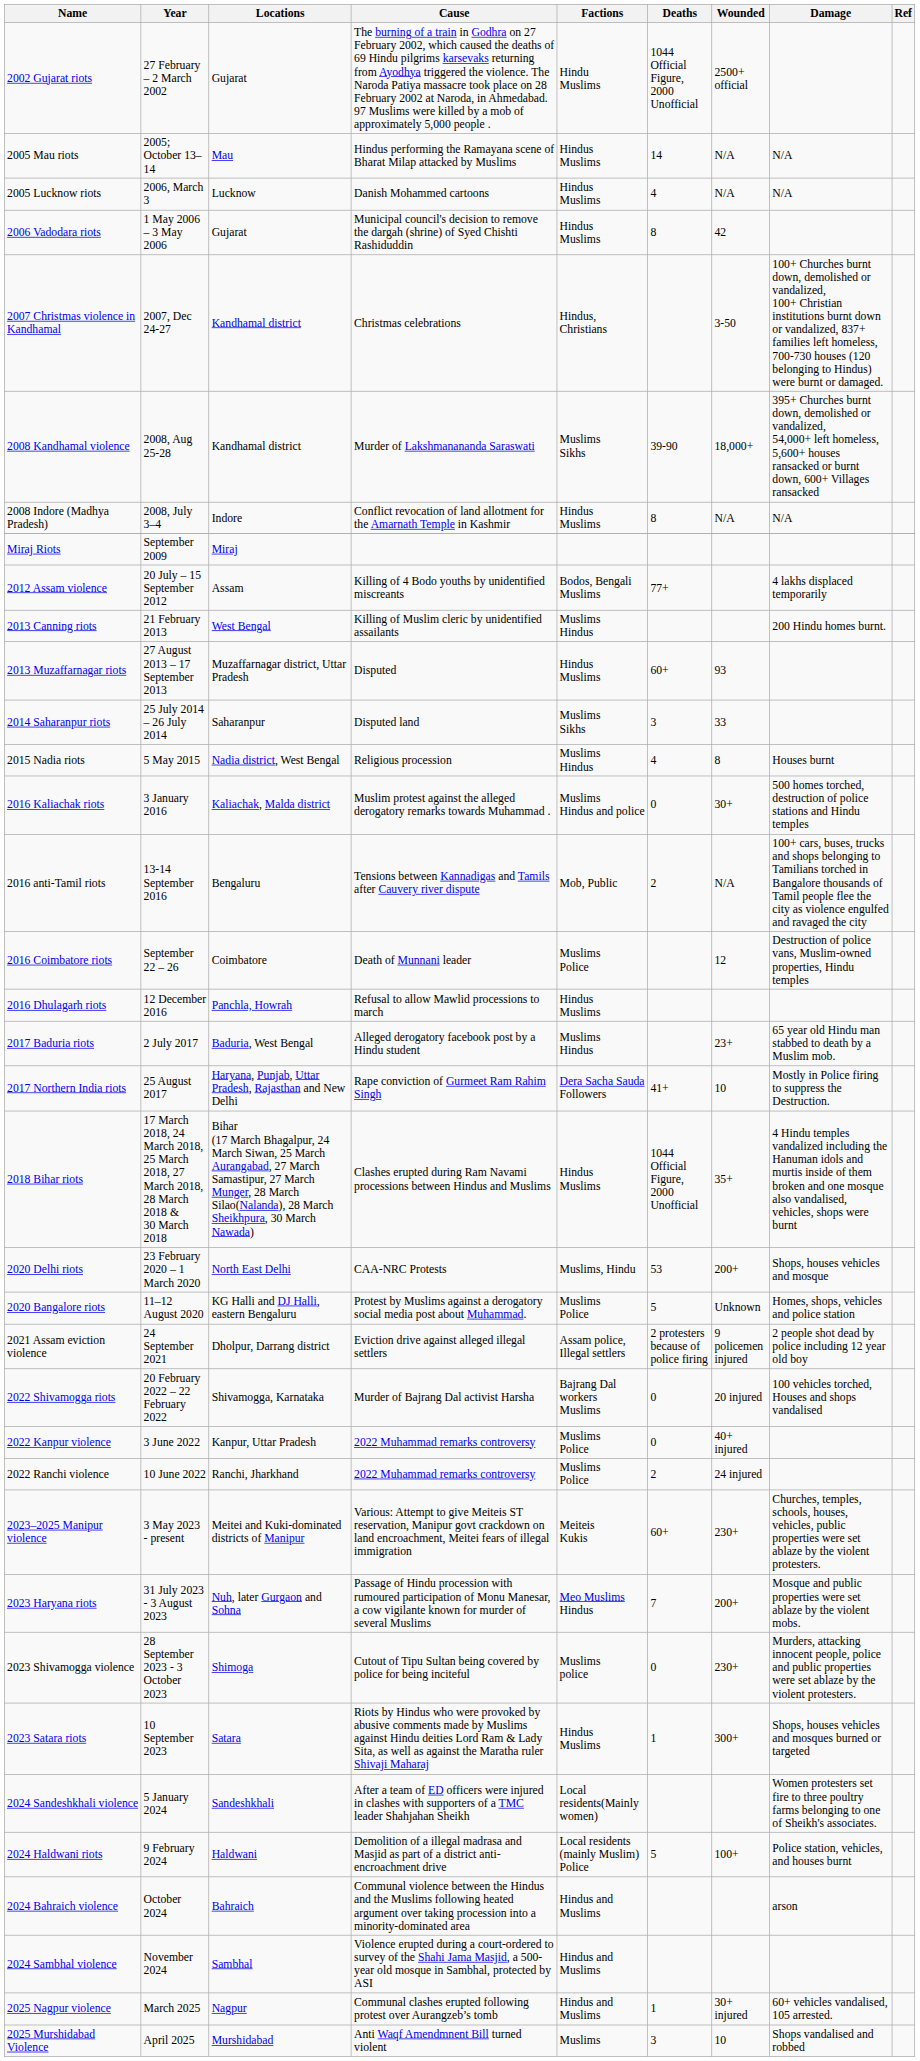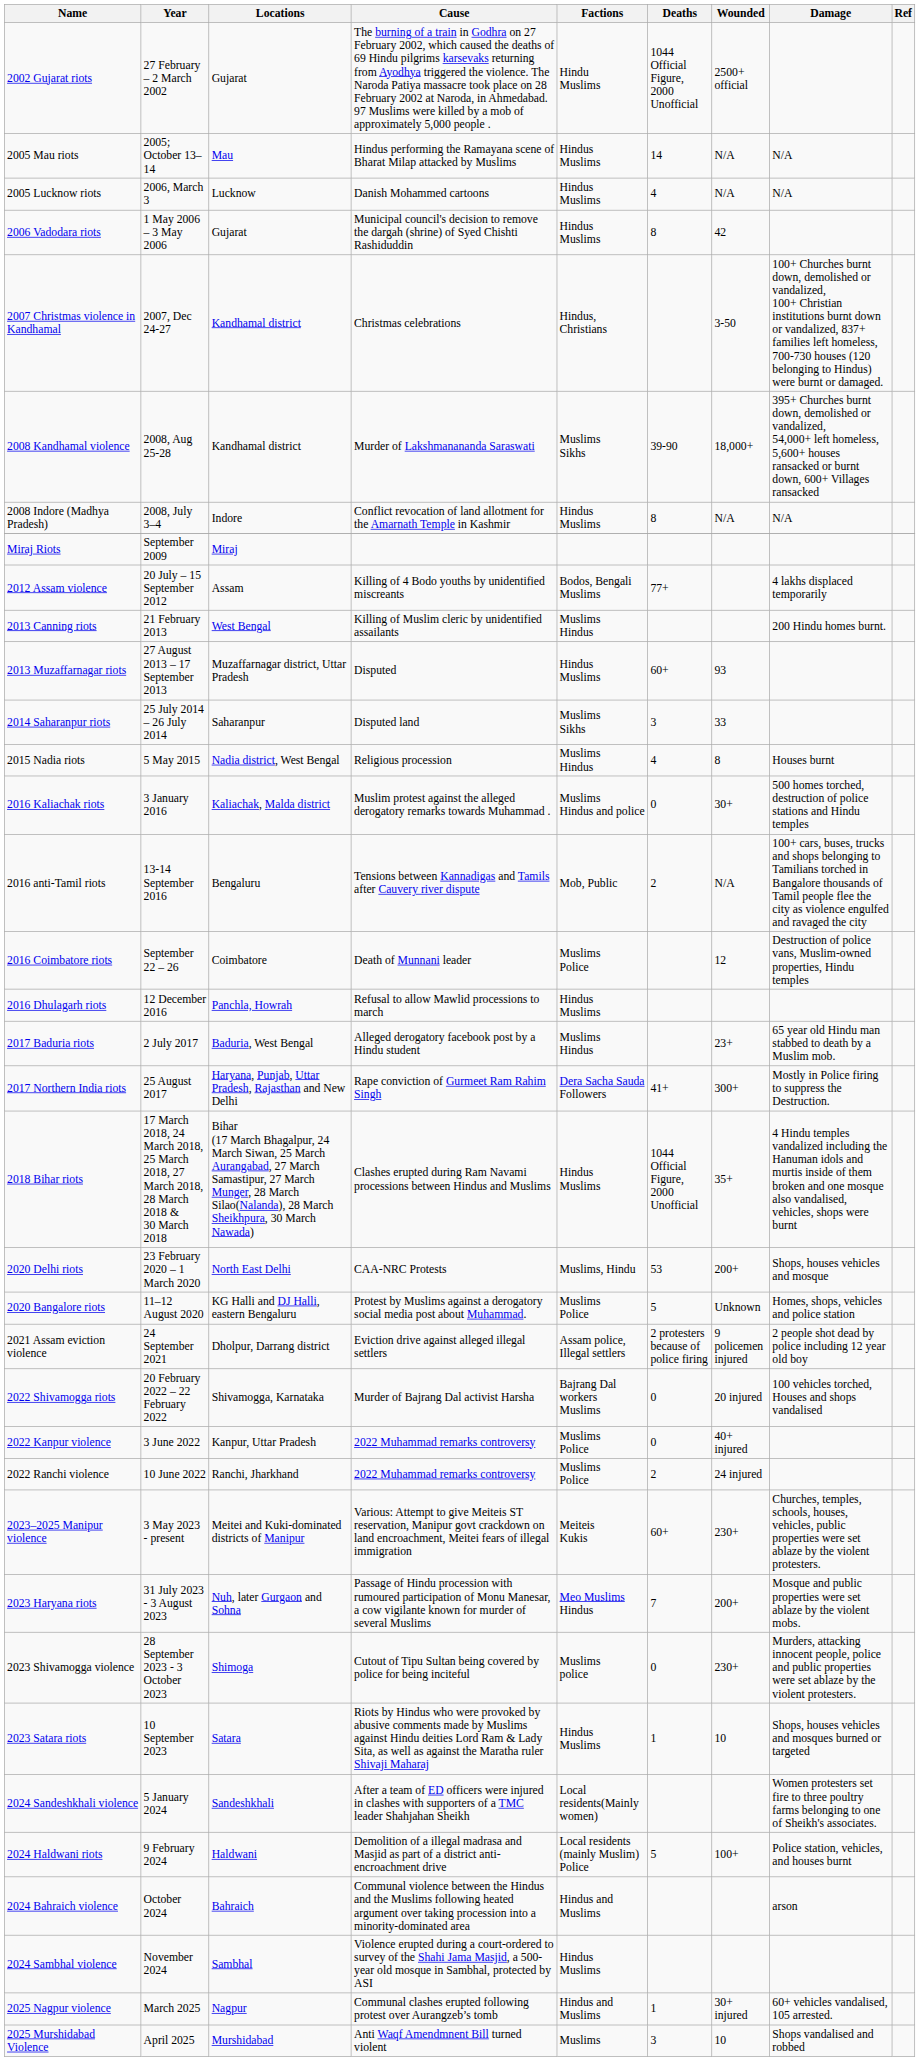(720, 1088) 10 -> (727, 1088) 300+
(727, 1738) 300+ -> (720, 1738) 10
(586, 1964) Hindus and Muslims -> (580, 1964) Hindus Muslims
